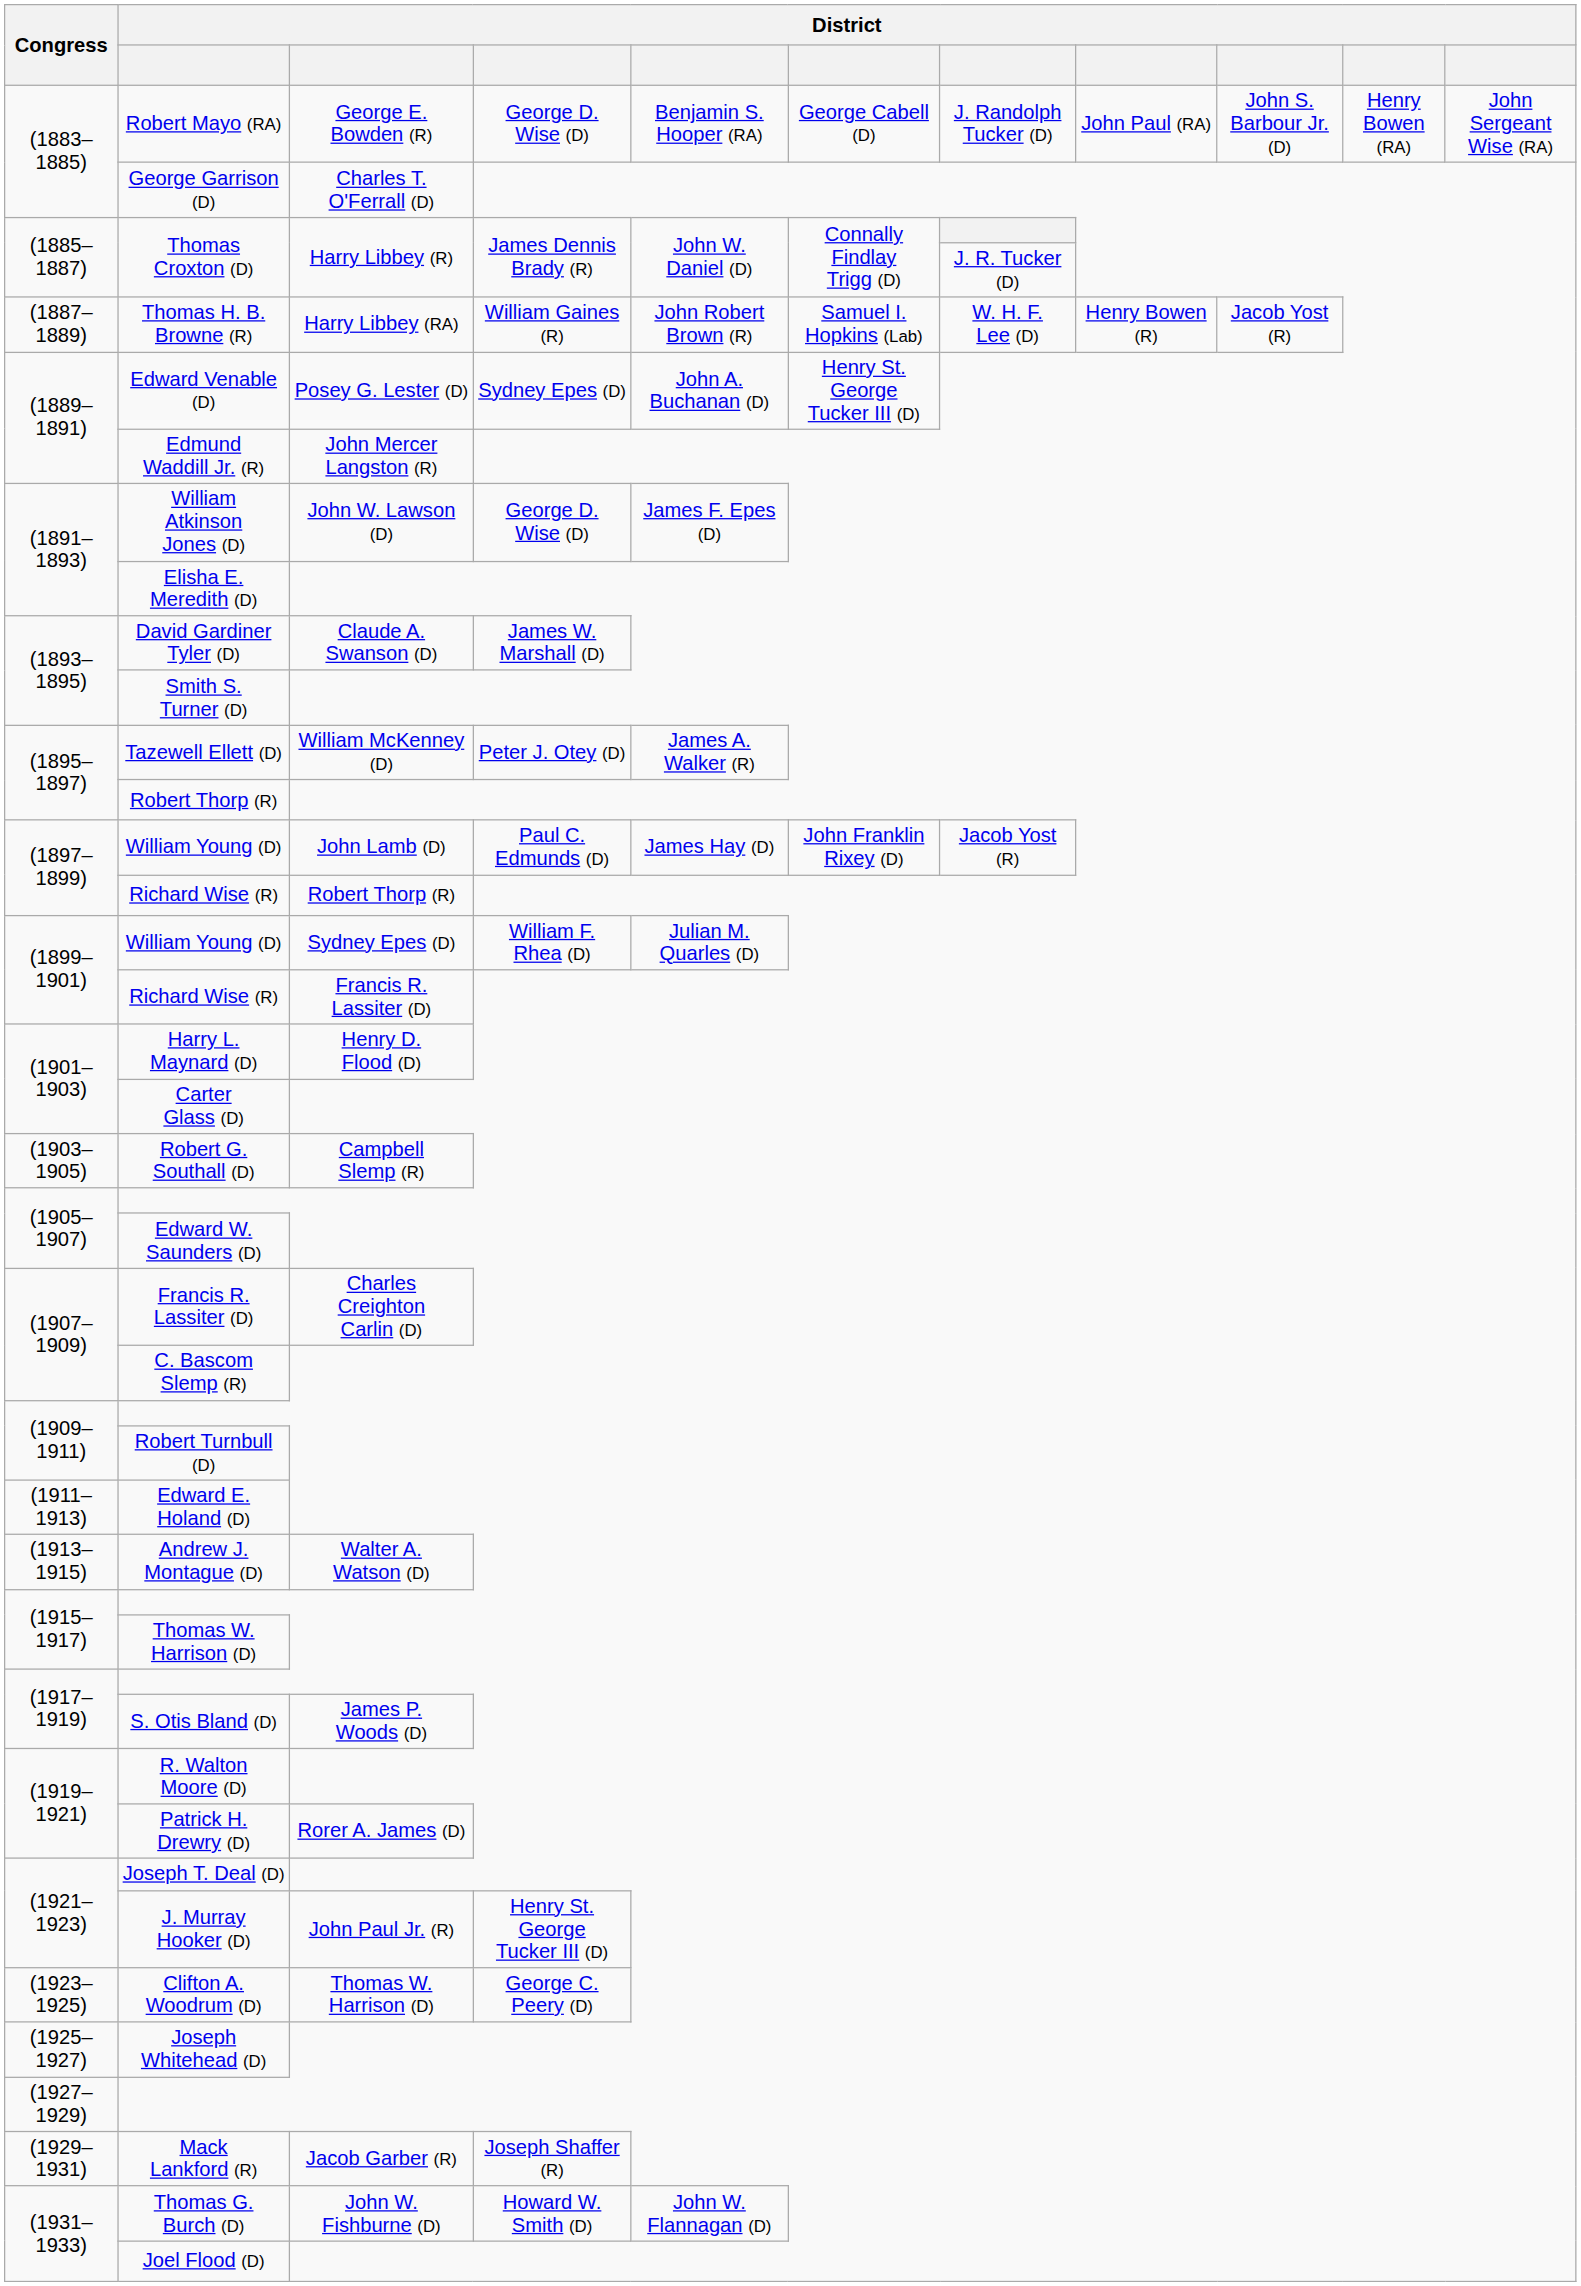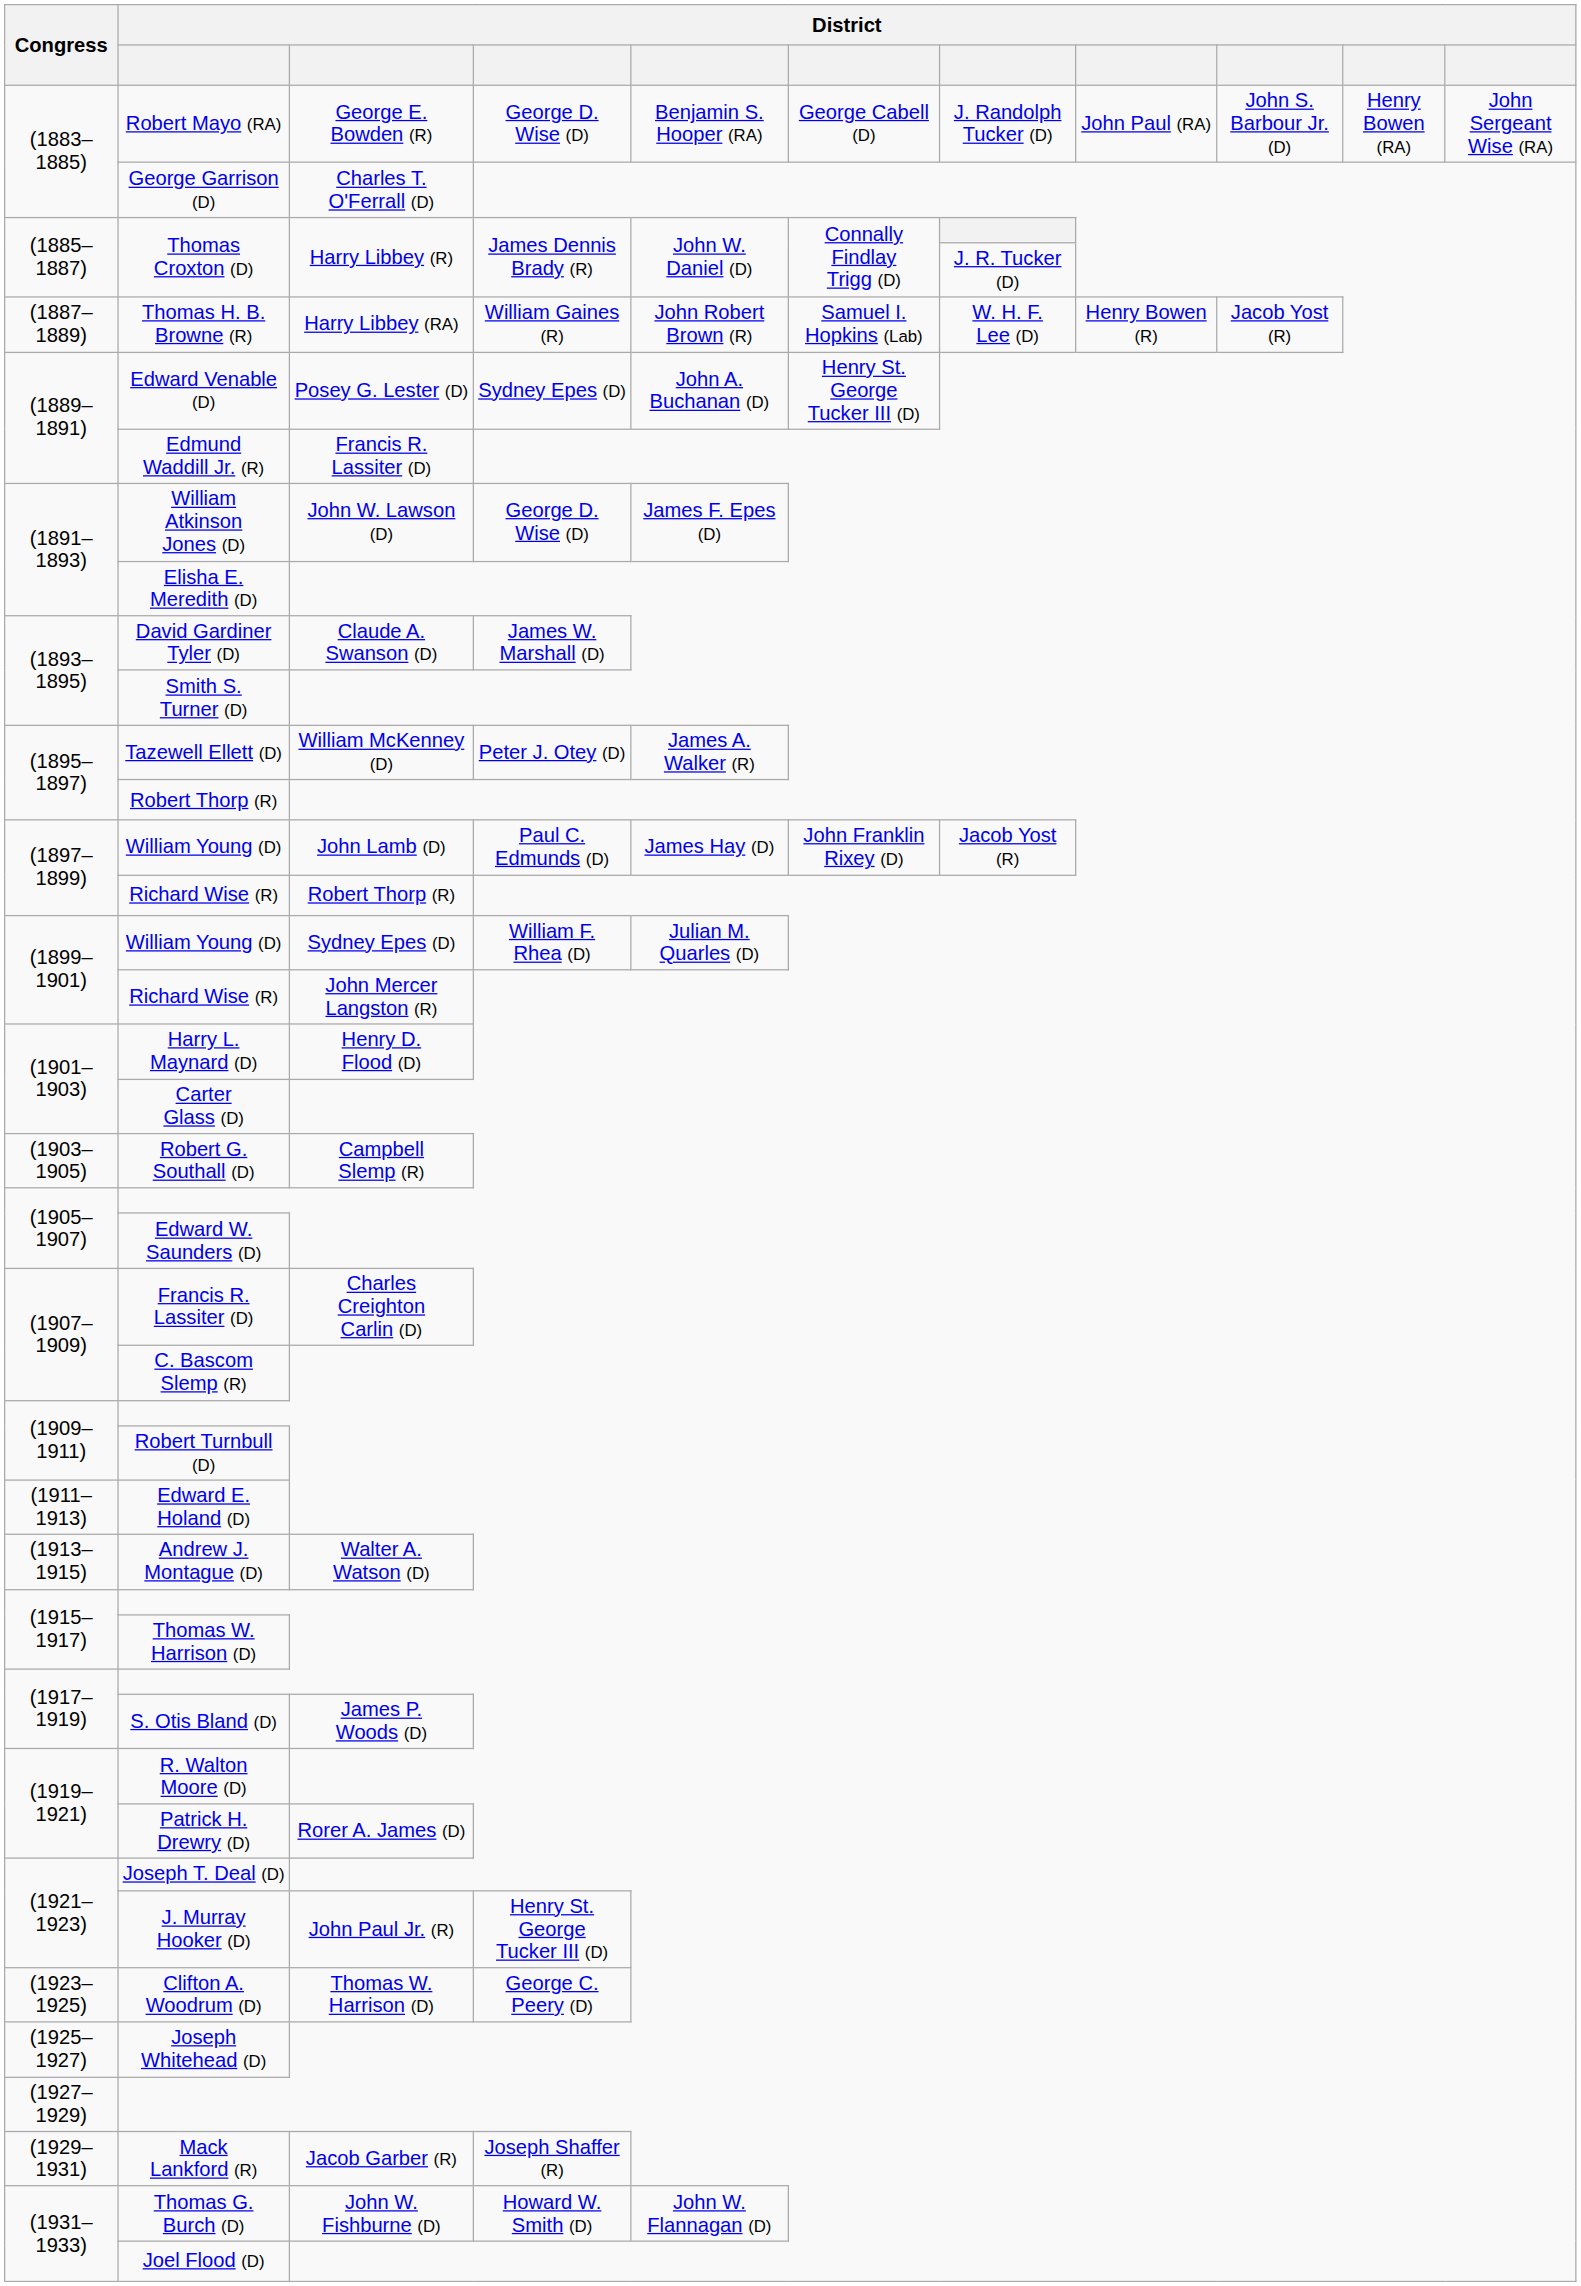(381, 456) John Mercer Langston (R) -> (381, 456) Francis R. Lassiter (D)
(381, 996) Francis R. Lassiter (D) -> (381, 996) John Mercer Langston (R)
